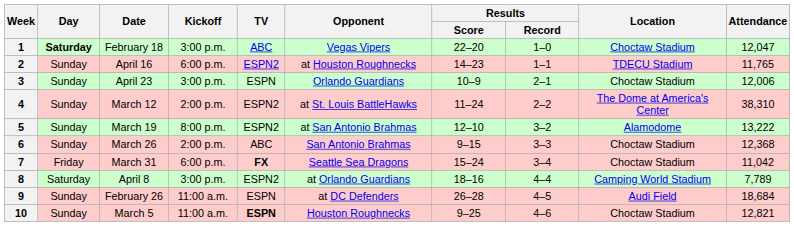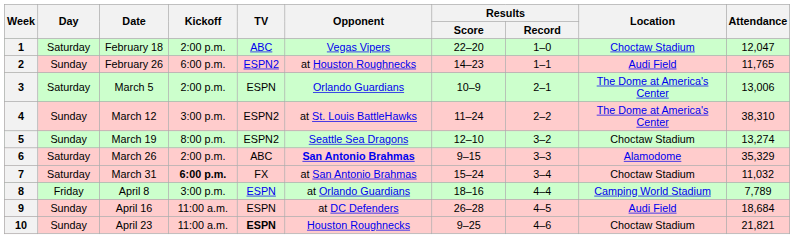(69, 47) bold -> (69, 47) normal
(203, 47) 3:00 p.m. -> (203, 47) 2:00 p.m.
(134, 64) April 16 -> (134, 64) February 26
(653, 64) TDECU Stadium -> (653, 64) Audi Field
(69, 81) Sunday -> (69, 87) Saturday
(134, 81) April 23 -> (134, 87) March 5
(203, 81) 3:00 p.m. -> (203, 87) 2:00 p.m.
(653, 81) Choctaw Stadium -> (653, 87) The Dome at America's Center
(758, 81) 12,006 -> (758, 87) 13,006
(203, 105) 2:00 p.m. -> (203, 117) 3:00 p.m.
(359, 128) at San Antonio Brahmas -> (359, 140) Seattle Sea Dragons
(653, 128) Alamodome -> (653, 140) Choctaw Stadium
(758, 128) 13,222 -> (758, 140) 13,274
(69, 145) Sunday -> (69, 157) Saturday
(359, 145) normal -> (359, 157) bold
(653, 145) Choctaw Stadium -> (653, 157) Alamodome
(758, 145) 12,368 -> (758, 157) 35,329
(69, 162) Friday -> (69, 174) Saturday
(203, 162) normal -> (203, 174) bold
(261, 162) bold -> (261, 174) normal
(359, 162) Seattle Sea Dragons -> (359, 174) at San Antonio Brahmas
(758, 162) 11,042 -> (758, 174) 11,032
(69, 179) Saturday -> (69, 191) Friday
(261, 179) ESPN2 -> (261, 191) ESPN
(134, 196) February 26 -> (134, 208) April 16
(134, 213) March 5 -> (134, 225) April 23
(758, 213) 12,821 -> (758, 225) 21,821
